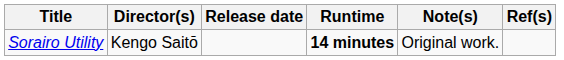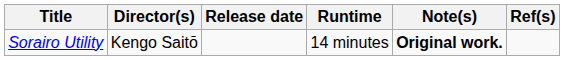(352, 42) bold -> (350, 42) normal
(450, 42) normal -> (449, 42) bold
